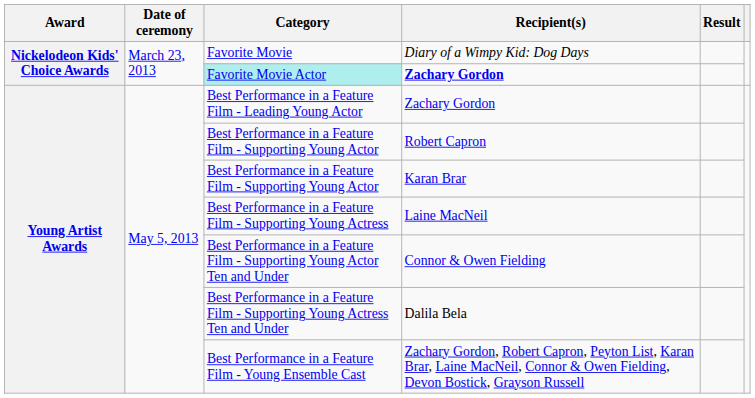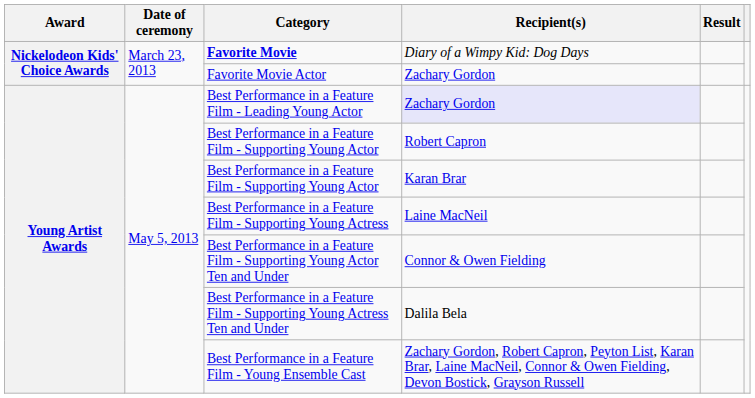(250, 52) normal -> (252, 52) bold
(267, 74) paleturquoise background -> (267, 74) no background
(454, 74) bold -> (450, 74) normal
(450, 104) no background -> (450, 104) lavender background
